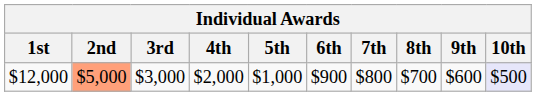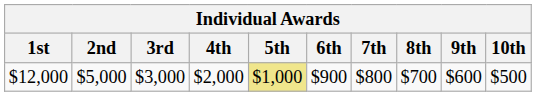(102, 76) lightsalmon background -> (102, 76) no background
(277, 76) no background -> (277, 76) khaki background
(509, 76) lavender background -> (509, 76) no background
